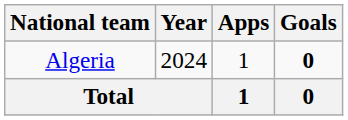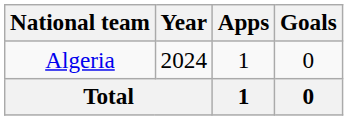(308, 59) bold -> (308, 59) normal
